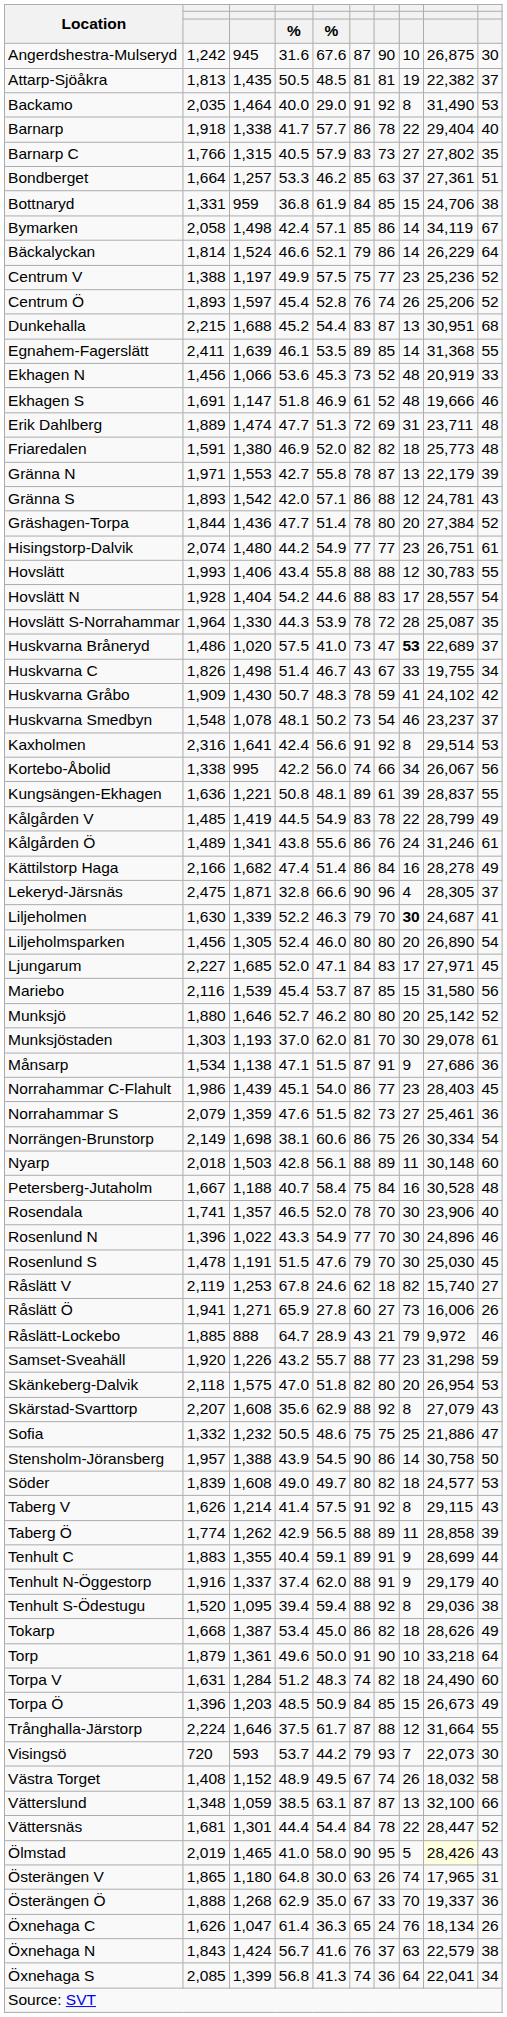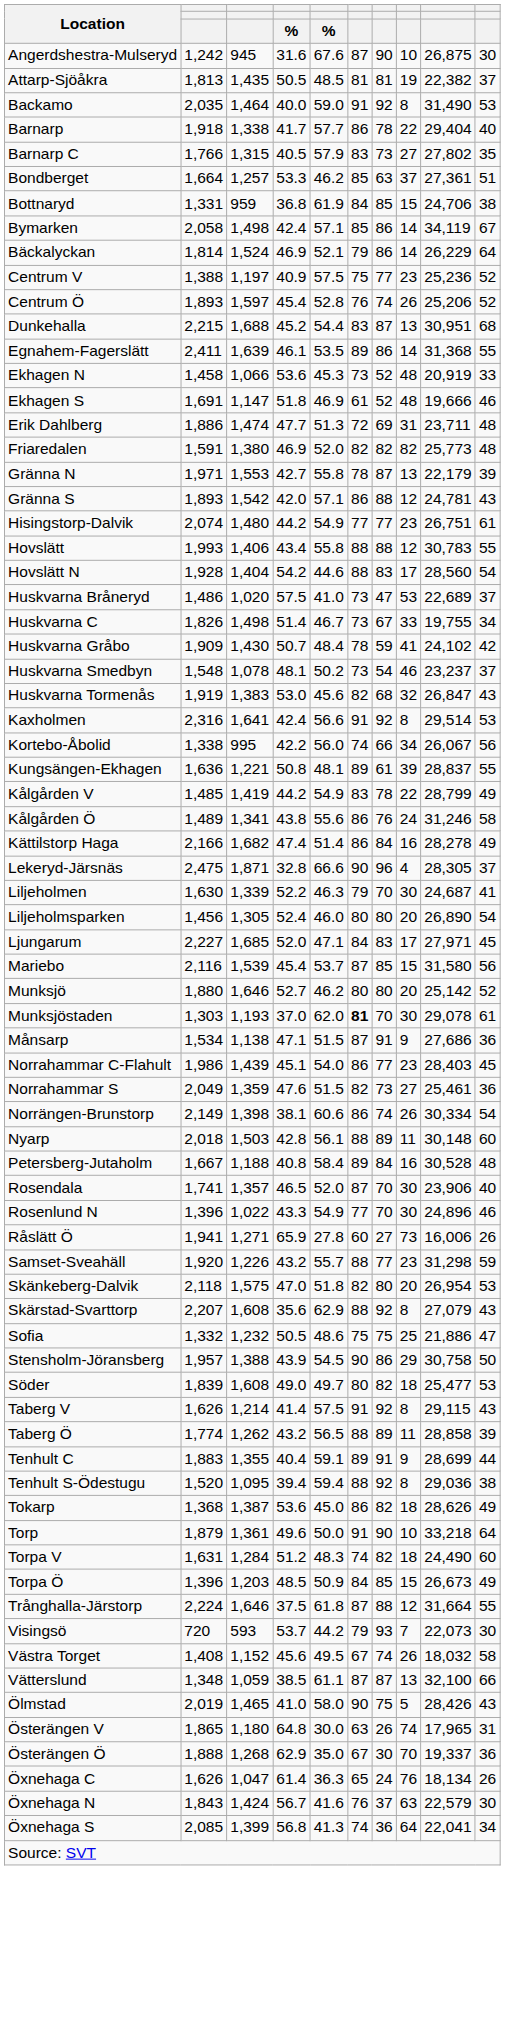(331, 104) 29.0 -> (329, 104) 59.0
(294, 252) 46.6 -> (291, 252) 46.9
(294, 277) 49.9 -> (291, 277) 40.9
(387, 351) 85 -> (384, 351) 86
(206, 375) 1,456 -> (204, 375) 1,458
(206, 424) 1,889 -> (204, 424) 1,886
(411, 449) 18 -> (408, 449) 82
- row: (68, 523)
(451, 597) 28,557 -> (448, 572) 28,560
- row: (94, 621)
(411, 646) bold -> (408, 597) normal
(362, 671) 43 -> (360, 621) 73
(331, 695) 48.3 -> (329, 646) 48.4
+ row: (81, 695)
(294, 818) 44.5 -> (291, 794) 44.2
(490, 843) 61 -> (488, 818) 58
(411, 917) bold -> (408, 892) normal
(362, 1040) normal -> (360, 1015) bold
(206, 1114) 2,079 -> (204, 1089) 2,049
(252, 1138) 1,698 -> (250, 1114) 1,398
(387, 1138) 75 -> (384, 1114) 74
(294, 1187) 40.7 -> (291, 1163) 40.8
(362, 1187) 75 -> (360, 1163) 89
(362, 1212) 78 -> (360, 1187) 87
- row: (53, 1261)
- row: (40, 1286)
- row: (64, 1335)
(411, 1458) 14 -> (408, 1360) 29
(451, 1483) 24,577 -> (448, 1384) 25,477
(294, 1532) 42.9 -> (291, 1434) 43.2
- row: (80, 1581)
(206, 1631) 1,668 -> (204, 1507) 1,368
(294, 1631) 53.4 -> (291, 1507) 53.6
(331, 1729) 61.7 -> (329, 1606) 61.8
(294, 1778) 48.9 -> (291, 1655) 45.6
(331, 1803) 63.1 -> (329, 1680) 61.1
- row: (45, 1827)
(387, 1852) 95 -> (384, 1704) 75
(451, 1852) lightyellow background -> (448, 1704) no background
(387, 1901) 33 -> (384, 1754) 30
(490, 1950) 38 -> (488, 1803) 30
